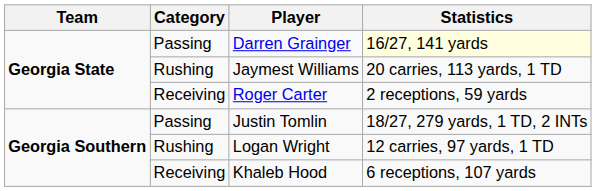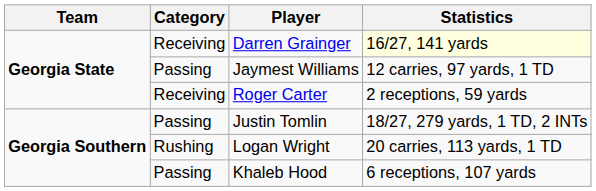(183, 43) Passing -> (189, 43) Receiving
(184, 69) Rushing -> (183, 69) Passing
(464, 69) 20 carries, 113 yards, 1 TD -> (460, 69) 12 carries, 97 yards, 1 TD
(460, 147) 12 carries, 97 yards, 1 TD -> (464, 147) 20 carries, 113 yards, 1 TD
(189, 173) Receiving -> (183, 173) Passing
